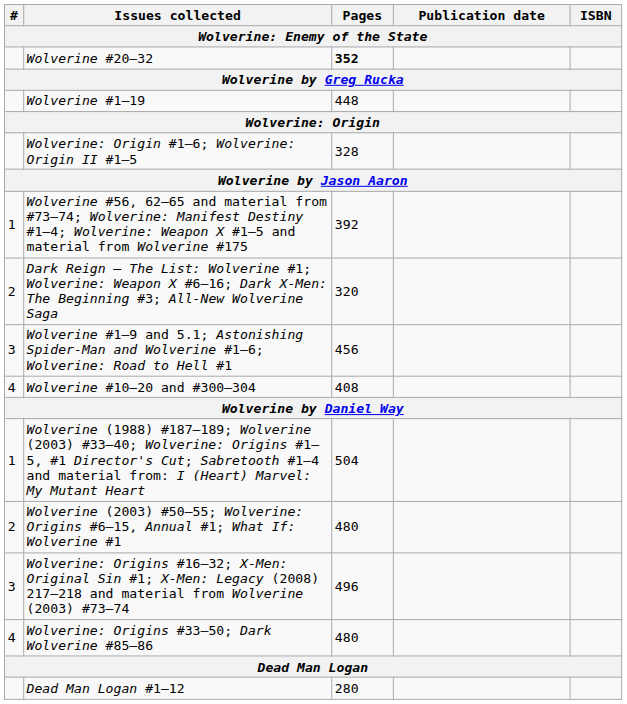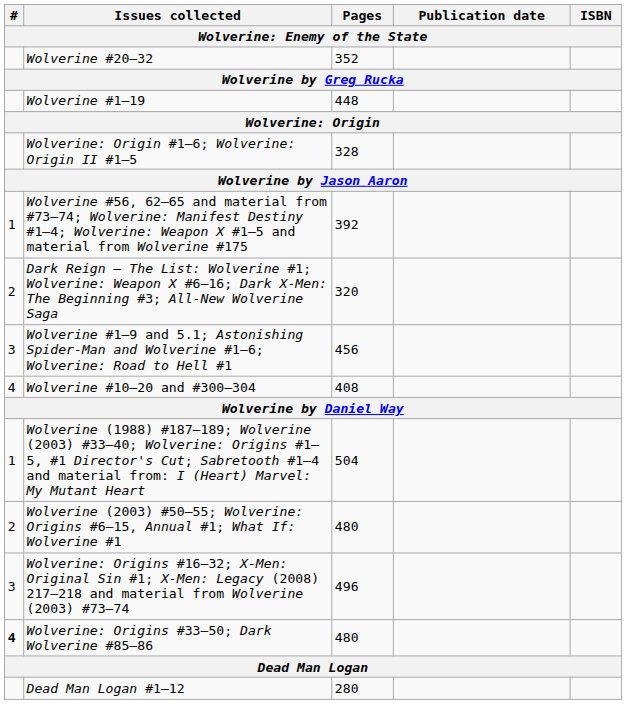(347, 58) bold -> (347, 58) normal
(12, 638) normal -> (12, 638) bold
